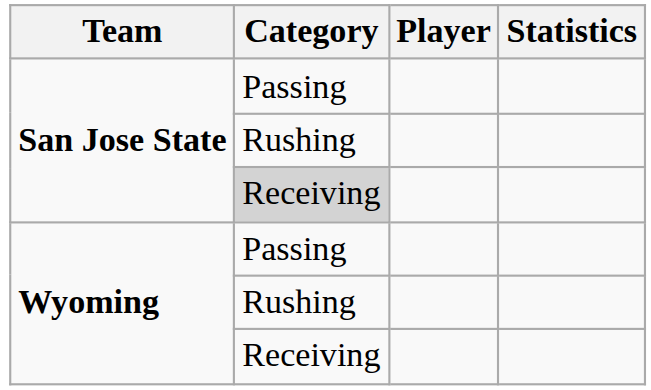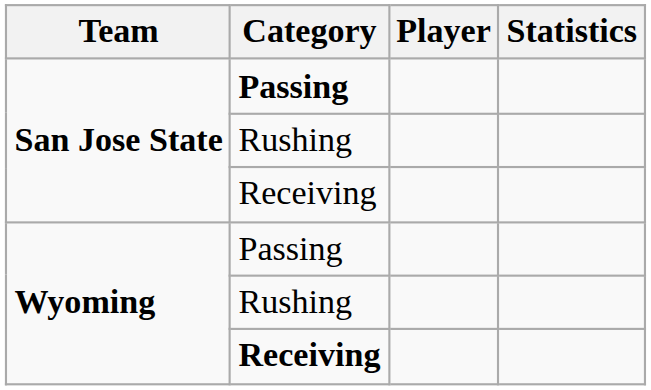(294, 85) normal -> (293, 85) bold
(311, 193) lightgrey background -> (308, 193) no background
(311, 355) normal -> (309, 355) bold
